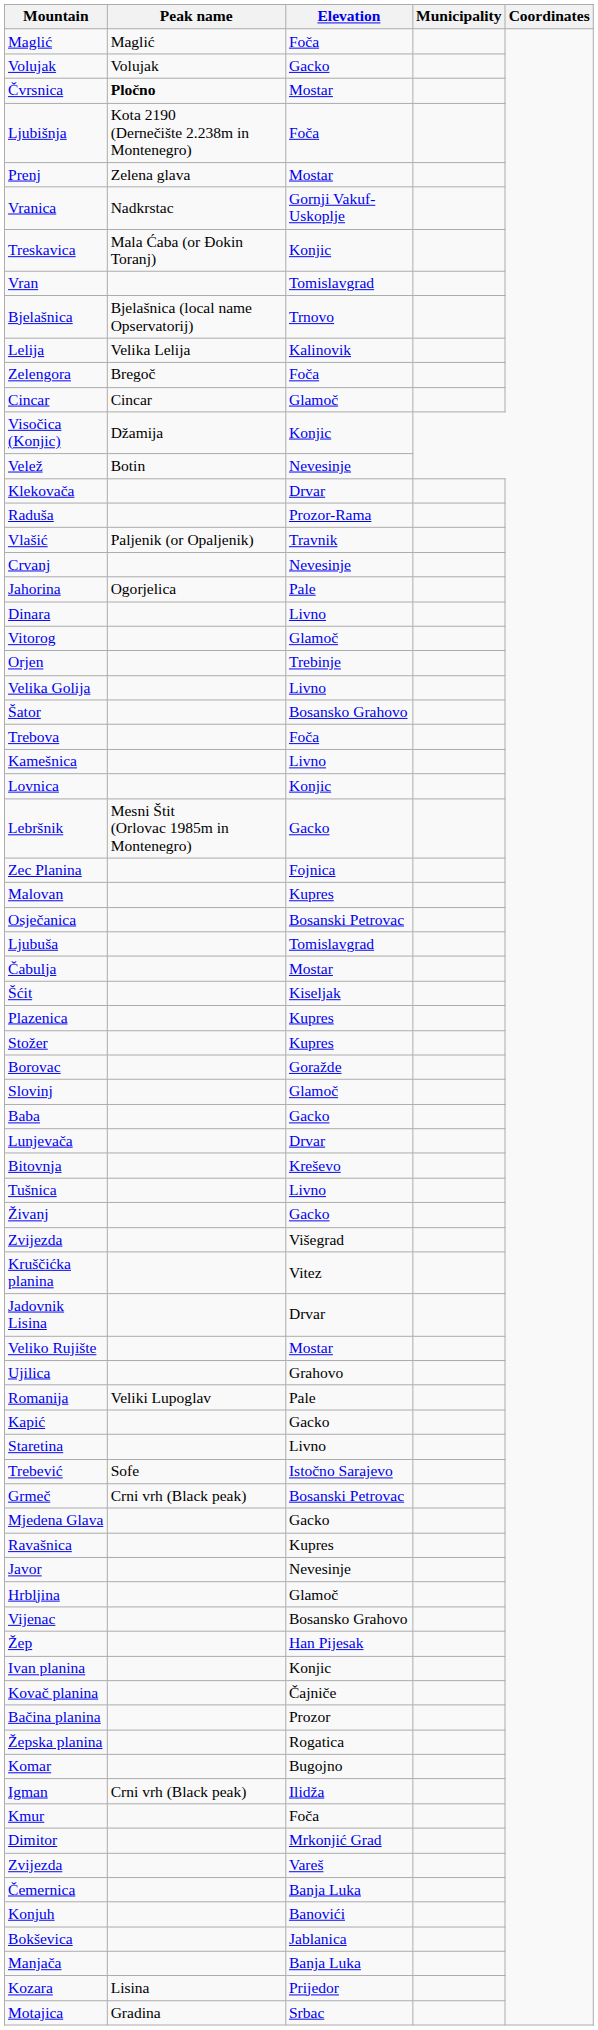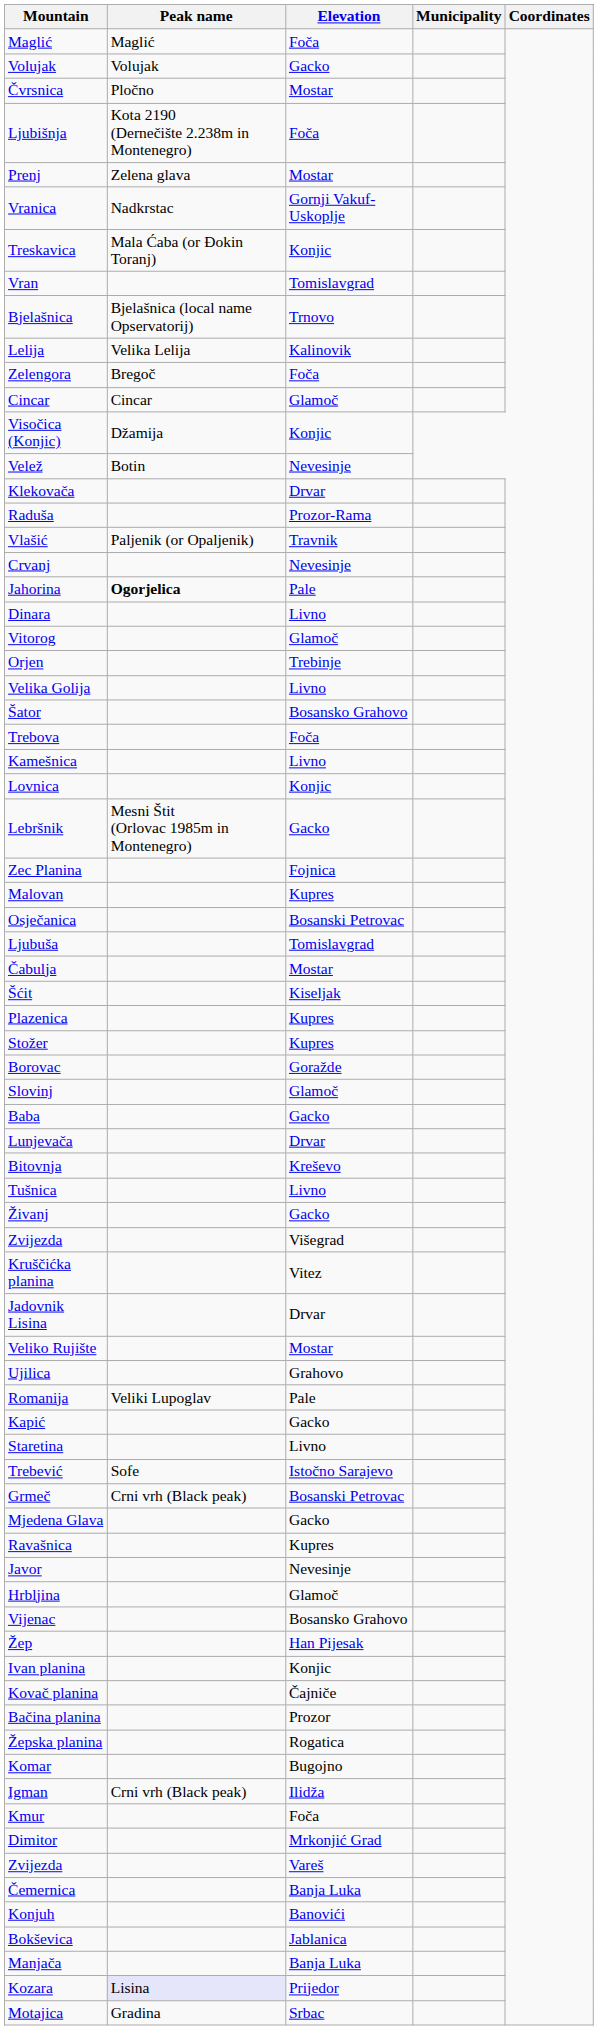(133, 90) bold -> (132, 90) normal
(143, 589) normal -> (146, 589) bold
(130, 1988) no background -> (130, 1988) lavender background
